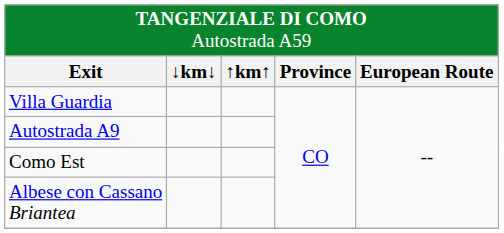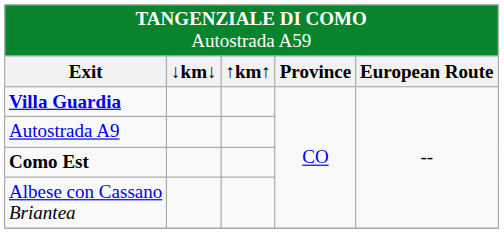(60, 101) normal -> (65, 101) bold
(47, 161) normal -> (49, 161) bold
